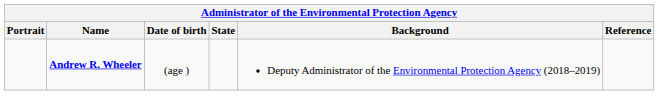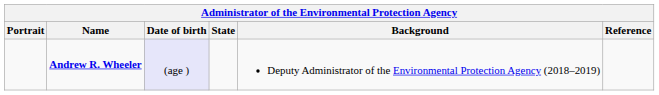(177, 70) no background -> (177, 70) lavender background
